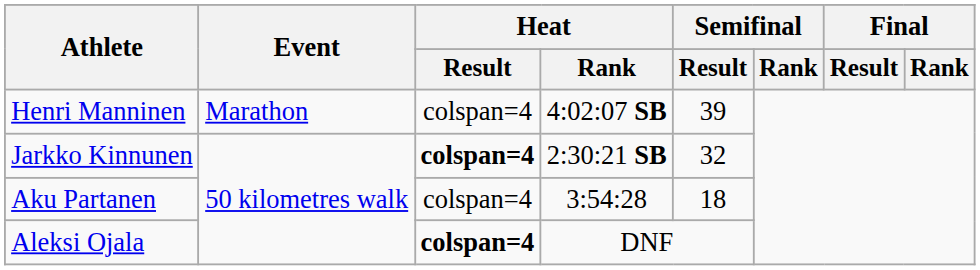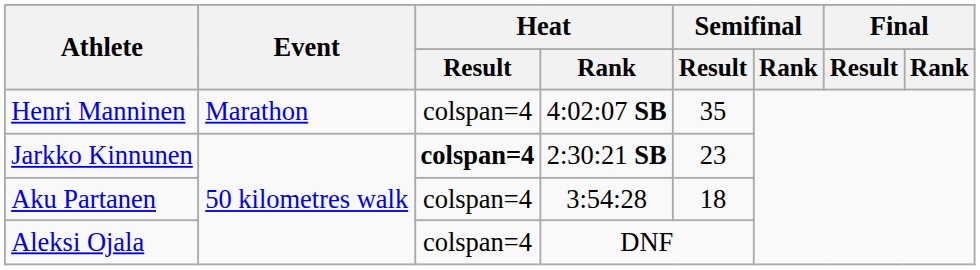(713, 111) 39 -> (713, 111) 35
(713, 155) 32 -> (713, 155) 23
(477, 242) bold -> (477, 242) normal
